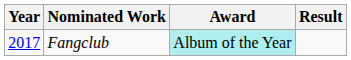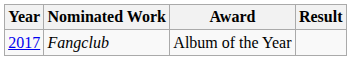(232, 42) paleturquoise background -> (232, 42) no background
